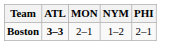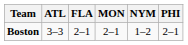+ column: (82, 13)
(55, 31) bold -> (55, 31) normal
